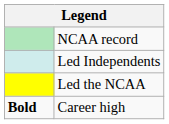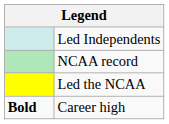rows swapped: (109, 61) <-> (98, 38)
